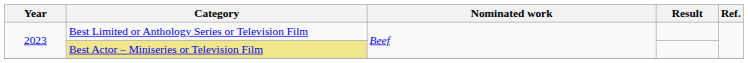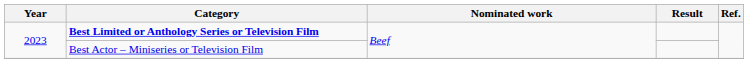(189, 31) normal -> (194, 31) bold
(166, 49) khaki background -> (166, 49) no background
